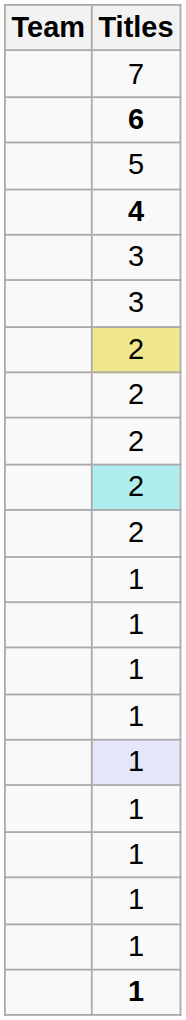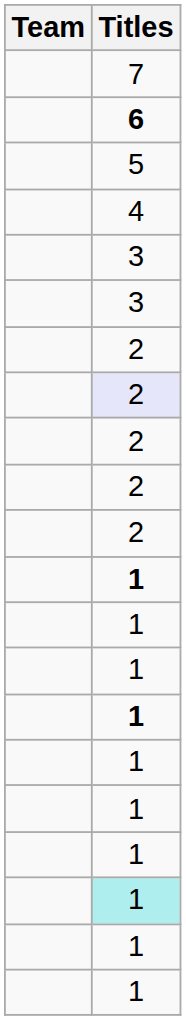(136, 211) bold -> (136, 211) normal
(136, 348) khaki background -> (136, 348) no background
(136, 394) no background -> (136, 394) lavender background
(136, 486) paleturquoise background -> (136, 486) no background
(136, 578) normal -> (136, 578) bold
(136, 716) normal -> (136, 716) bold
(136, 762) lavender background -> (136, 762) no background
(136, 900) no background -> (136, 900) paleturquoise background
(136, 991) bold -> (136, 991) normal
